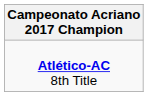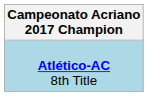(74, 73) no background -> (74, 73) lightblue background
